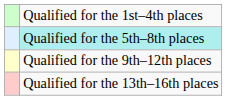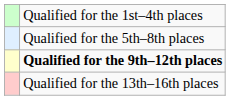(114, 38) paleturquoise background -> (114, 38) no background
(117, 60) normal -> (123, 60) bold
